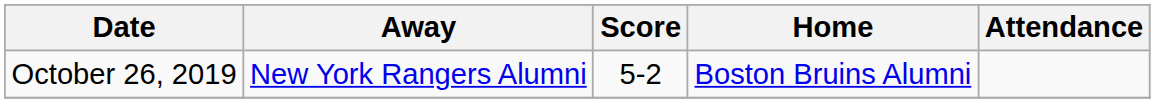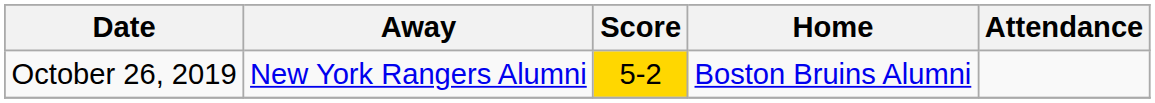(641, 73) no background -> (641, 73) gold background
